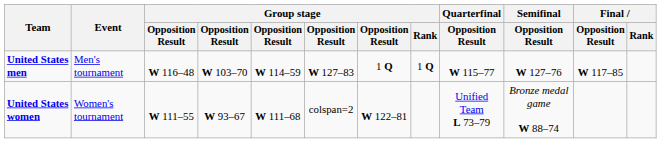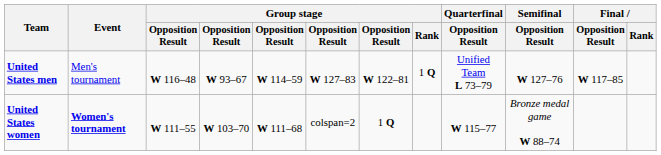(225, 73) W 103–70 -> (226, 79) W 93–67
(384, 66) 1 Q -> (386, 79) W 122–81
(472, 73) W 115–77 -> (473, 73) Unified Team L 73–79
(99, 110) normal -> (98, 122) bold
(225, 116) W 93–67 -> (226, 129) W 103–70
(384, 116) W 122–81 -> (386, 122) 1 Q
(472, 110) Unified Team L 73–79 -> (473, 129) W 115–77
